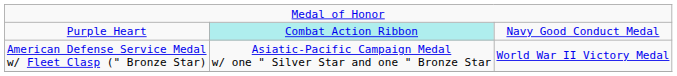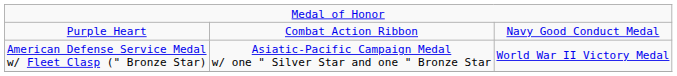(352, 31) paleturquoise background -> (352, 31) no background
